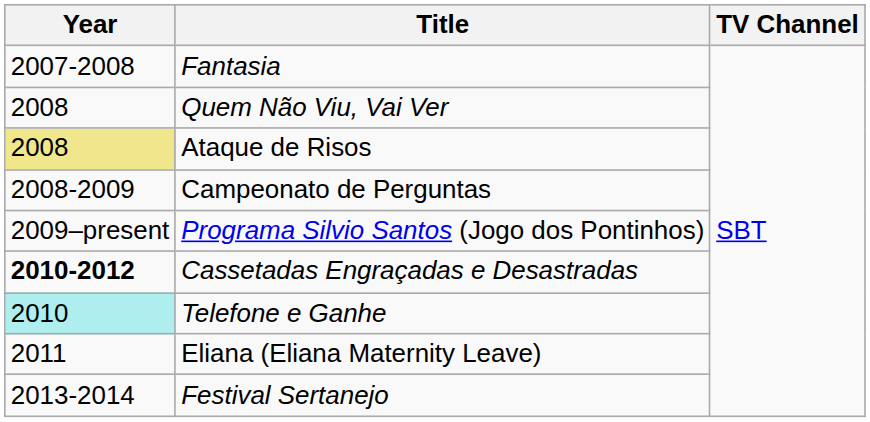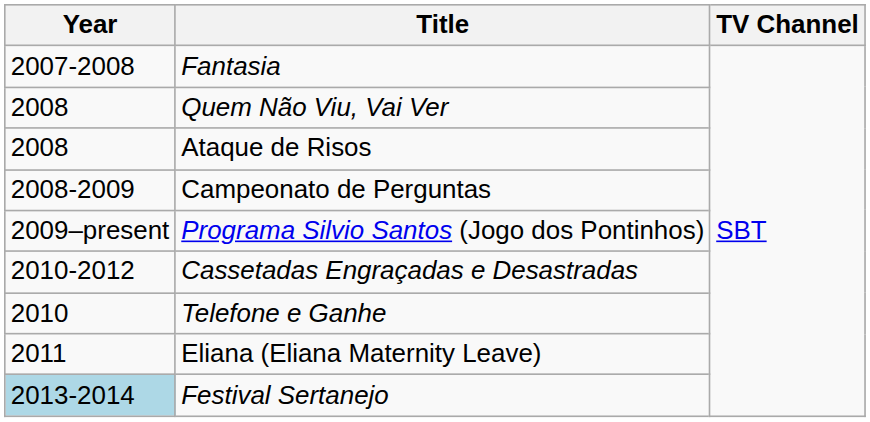(40, 148) khaki background -> (40, 148) no background
(73, 271) bold -> (73, 271) normal
(40, 312) paleturquoise background -> (40, 312) no background
(73, 395) no background -> (73, 395) lightblue background
